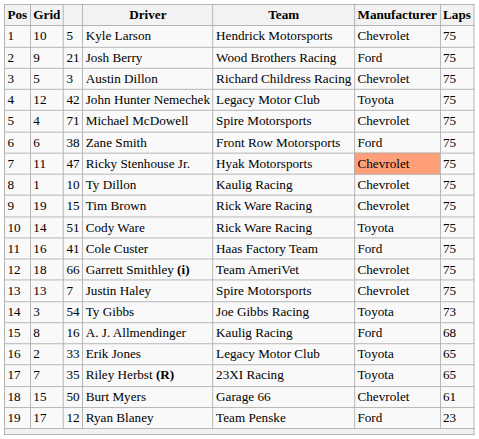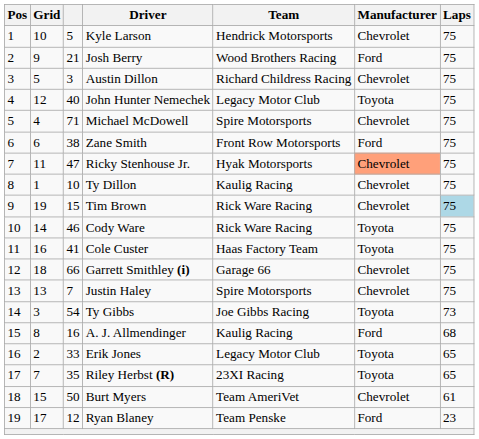(73, 99) 42 -> (73, 99) 40
(450, 205) no background -> (450, 205) lightblue background
(73, 226) 51 -> (73, 226) 46
(370, 248) Ford -> (376, 248) Toyota
(257, 269) Team AmeriVet -> (243, 269) Garage 66
(243, 396) Garage 66 -> (257, 396) Team AmeriVet
